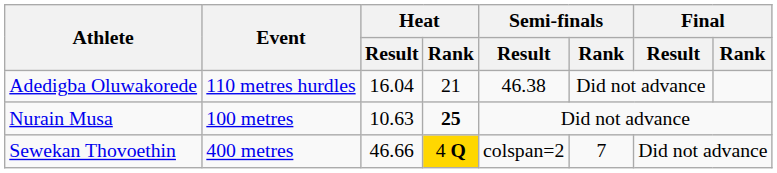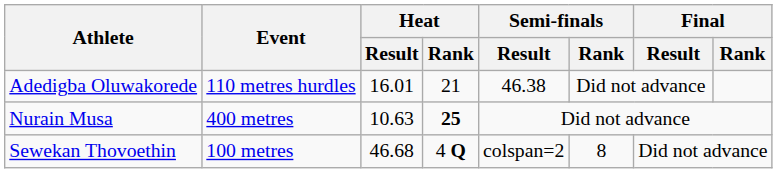(392, 86) 16.04 -> (392, 86) 16.01
(250, 118) 100 metres -> (250, 118) 400 metres
(250, 151) 400 metres -> (250, 151) 100 metres
(392, 151) 46.66 -> (392, 151) 46.68
(451, 151) gold background -> (451, 151) no background
(601, 151) 7 -> (601, 151) 8
